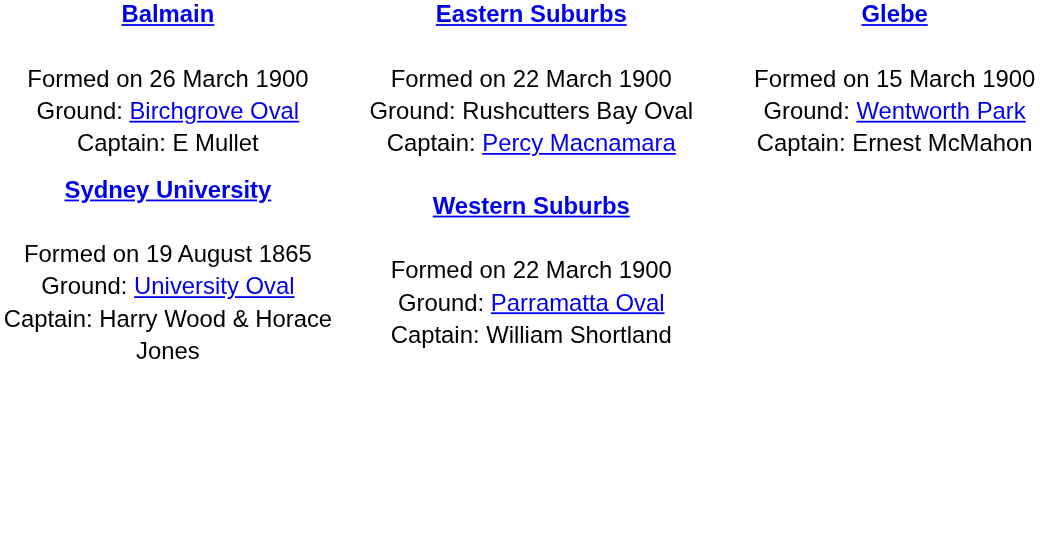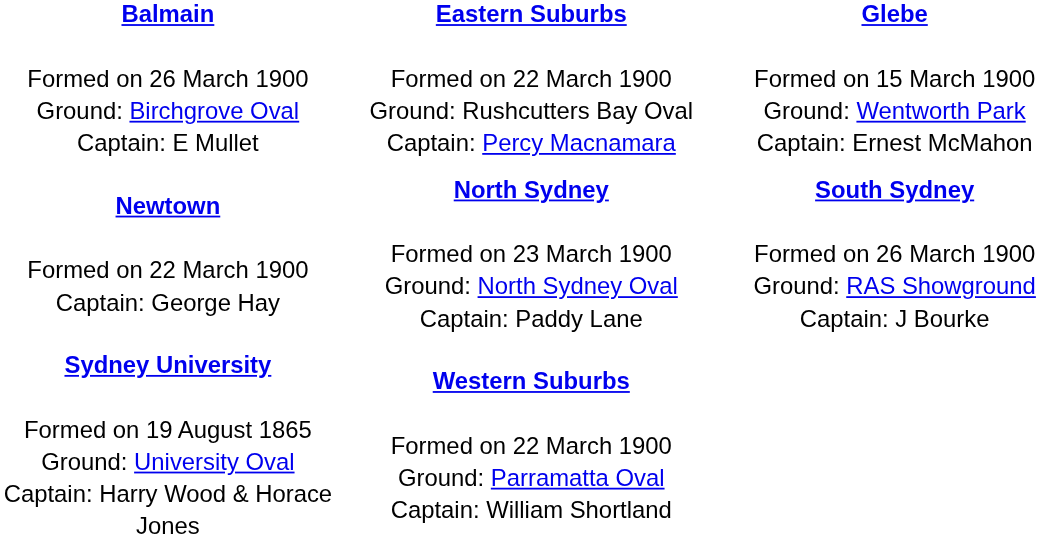+ row: (168, 252)
